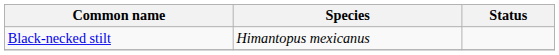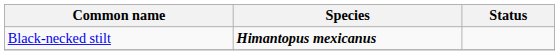(303, 38) normal -> (306, 38) bold
